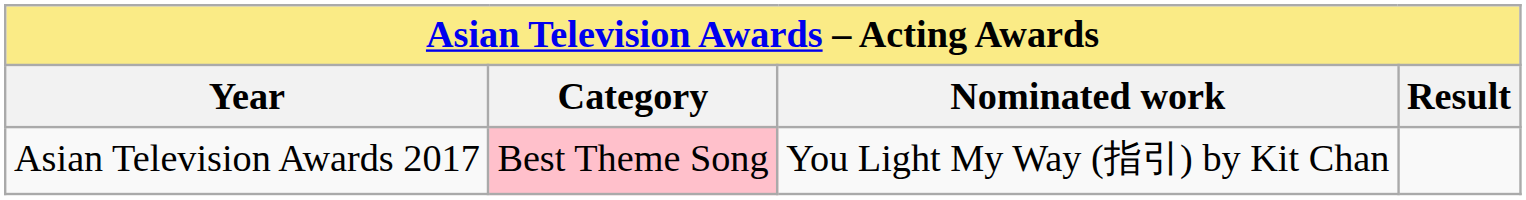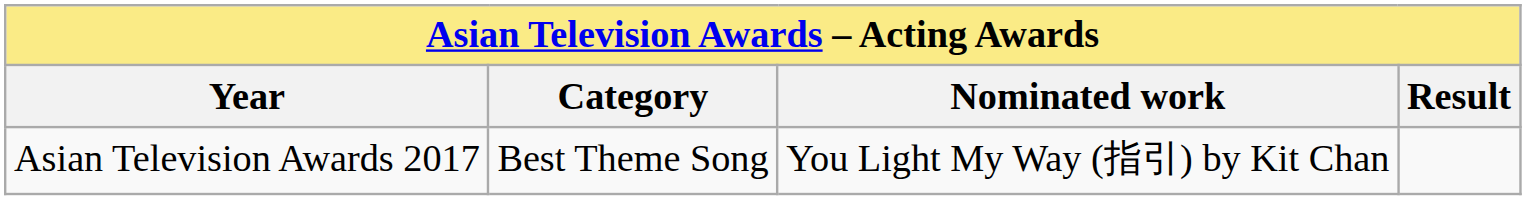(633, 159) pink background -> (633, 159) no background
